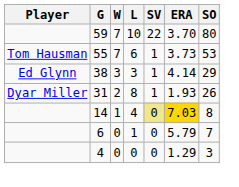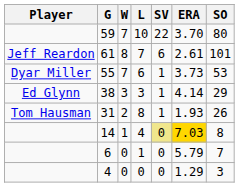+ row: (108, 54)
(47, 54) Tom Hausman -> (51, 73) Dyar Miller
(47, 93) Dyar Miller -> (51, 113) Tom Hausman
